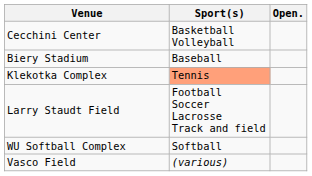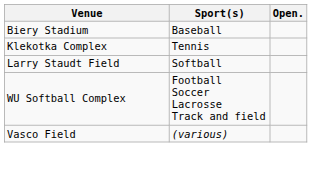- row: (54, 36)
(191, 76) lightsalmon background -> (191, 47) no background
(219, 111) Football Soccer Lacrosse Track and field -> (197, 64) Softball
(197, 146) Softball -> (219, 99) Football Soccer Lacrosse Track and field
